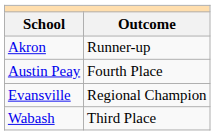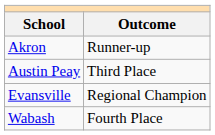(125, 71) Fourth Place -> (122, 71) Third Place
(122, 118) Third Place -> (125, 118) Fourth Place
